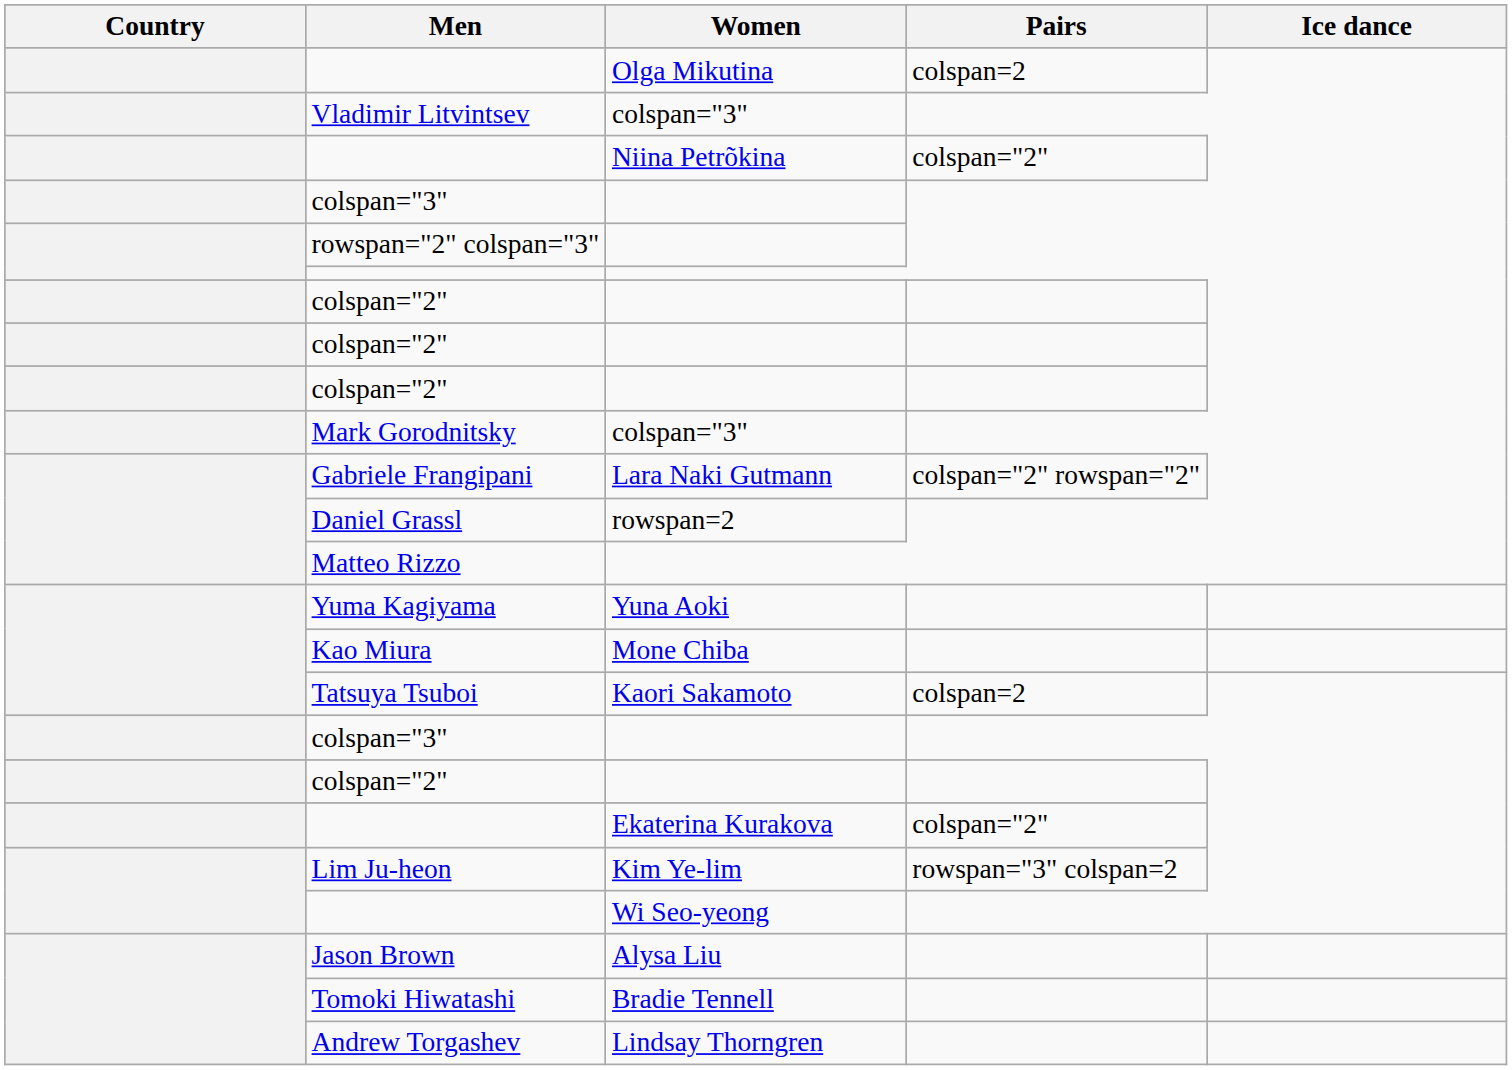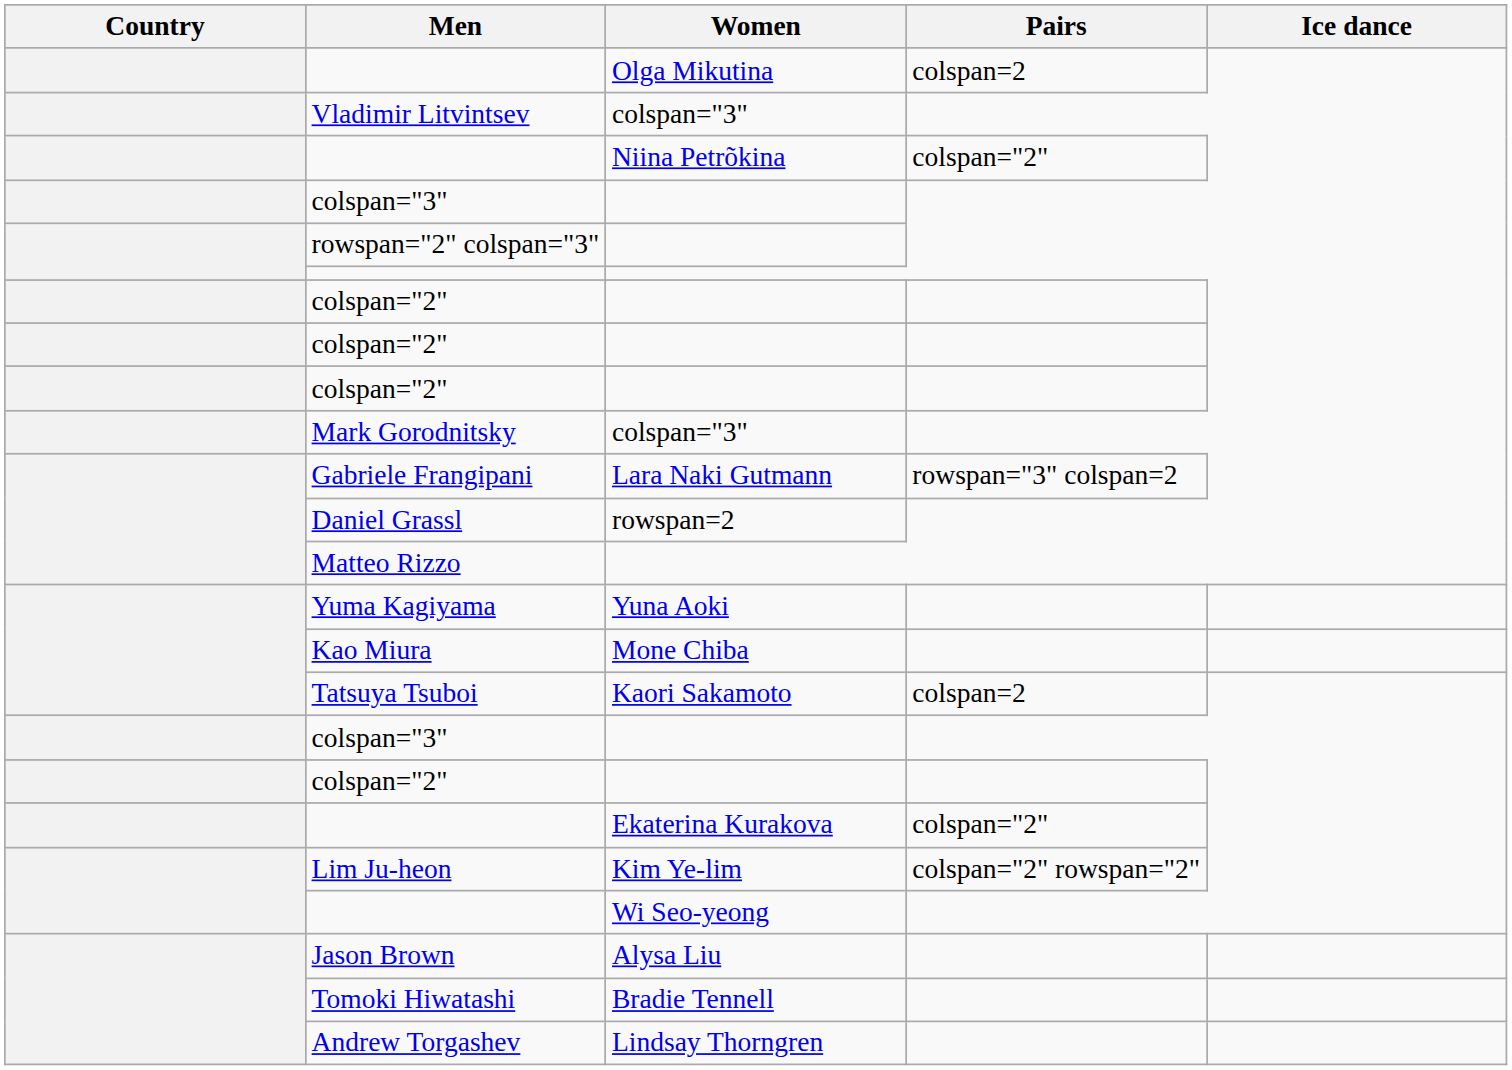(1056, 475) colspan="2" rowspan="2" -> (1045, 475) rowspan="3" colspan=2
(1045, 868) rowspan="3" colspan=2 -> (1056, 868) colspan="2" rowspan="2"
